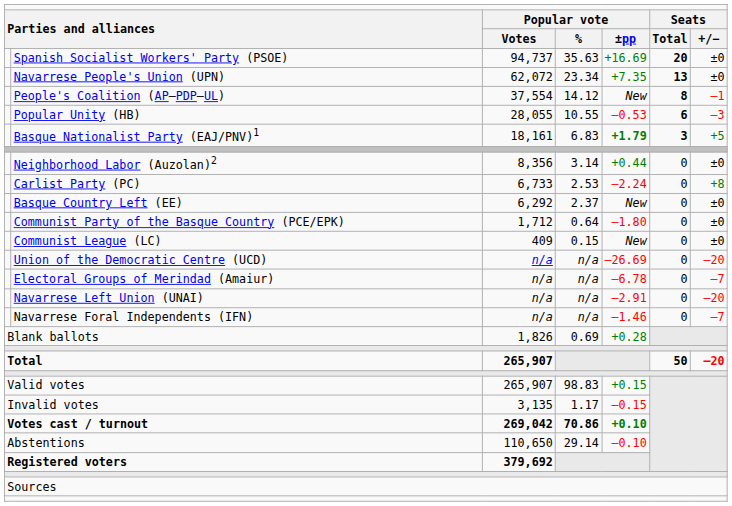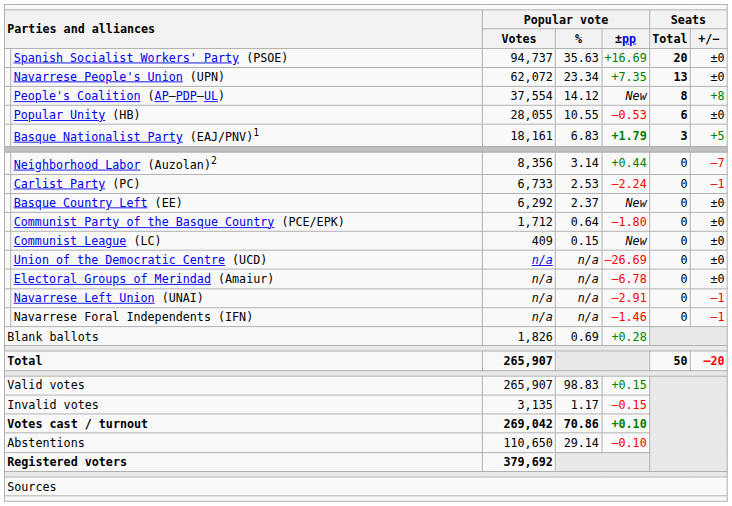(718, 96) –1 -> (718, 96) +8
(718, 115) –3 -> (718, 115) ±0
(718, 163) ±0 -> (718, 163) –7
(718, 184) +8 -> (718, 184) –1
(714, 260) –20 -> (718, 260) ±0
(718, 279) –7 -> (718, 279) ±0
(714, 298) –20 -> (718, 298) –1
(718, 317) –7 -> (718, 317) –1
